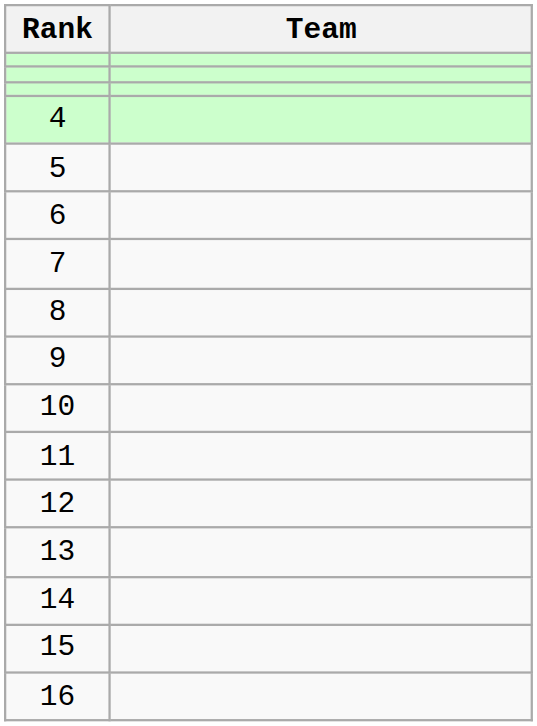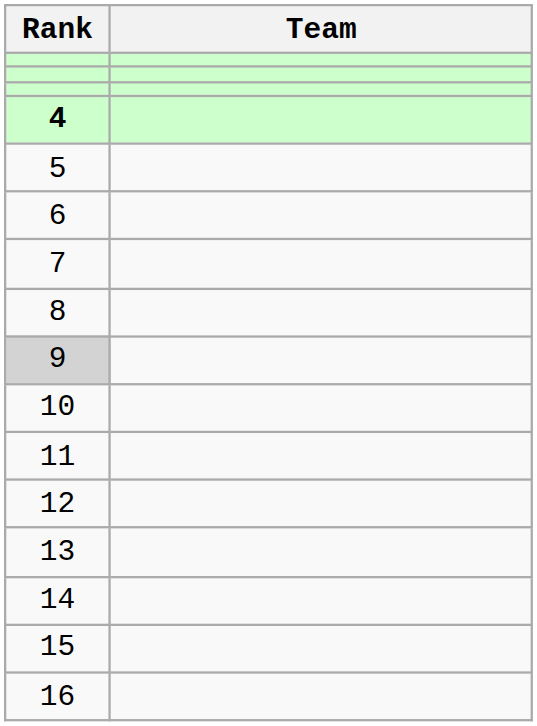(58, 119) normal -> (58, 119) bold
(58, 360) no background -> (58, 360) lightgrey background
